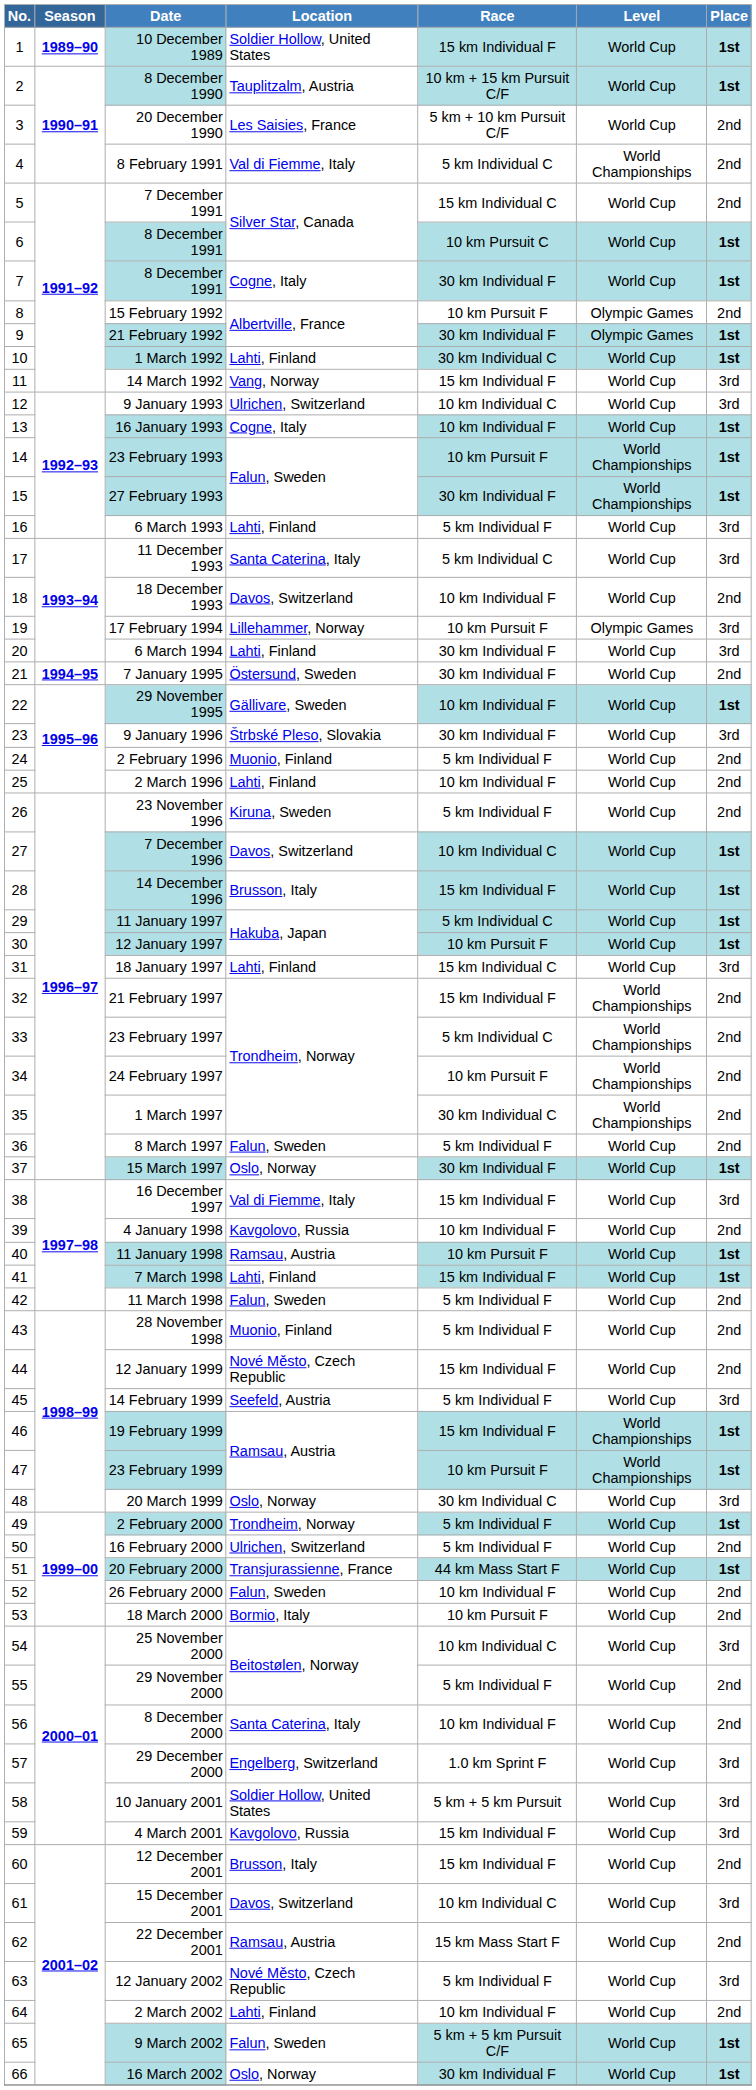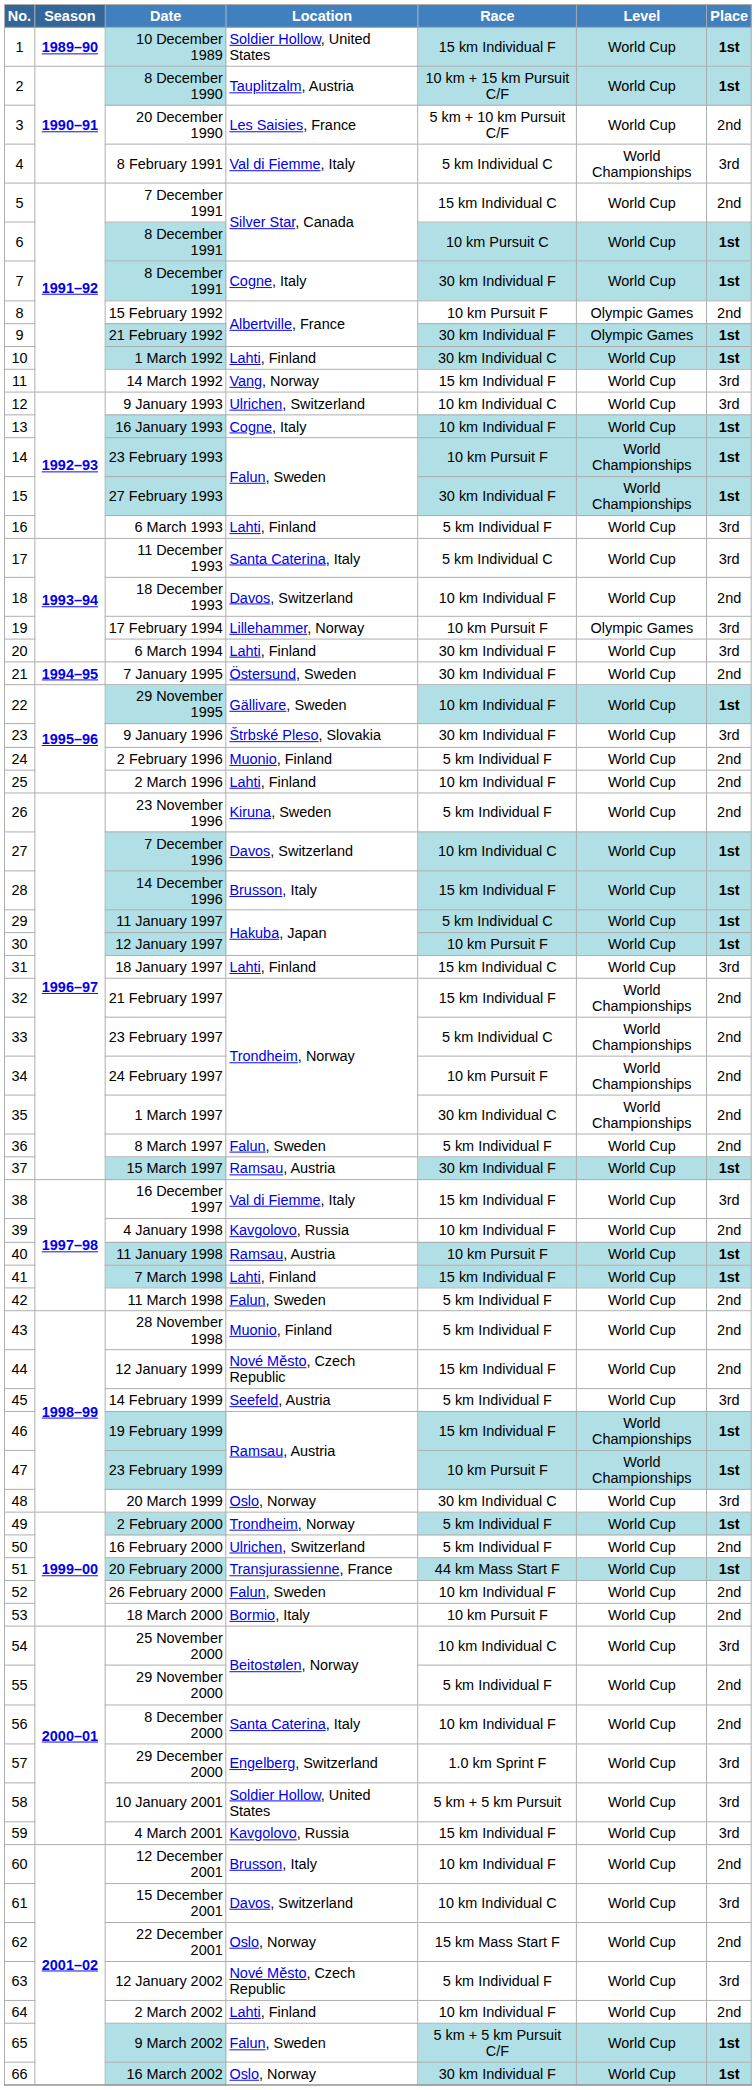(729, 164) 2nd -> (729, 164) 3rd
(273, 1169) Oslo, Norway -> (282, 1169) Ramsau, Austria
(497, 1864) 15 km Individual F -> (497, 1864) 10 km Individual F
(282, 1942) Ramsau, Austria -> (273, 1942) Oslo, Norway
